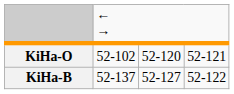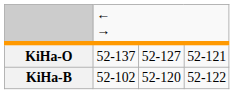(116, 56) 52-102 -> (116, 56) 52-137
(161, 56) 52-120 -> (161, 56) 52-127
(116, 77) 52-137 -> (116, 77) 52-102
(161, 77) 52-127 -> (161, 77) 52-120
